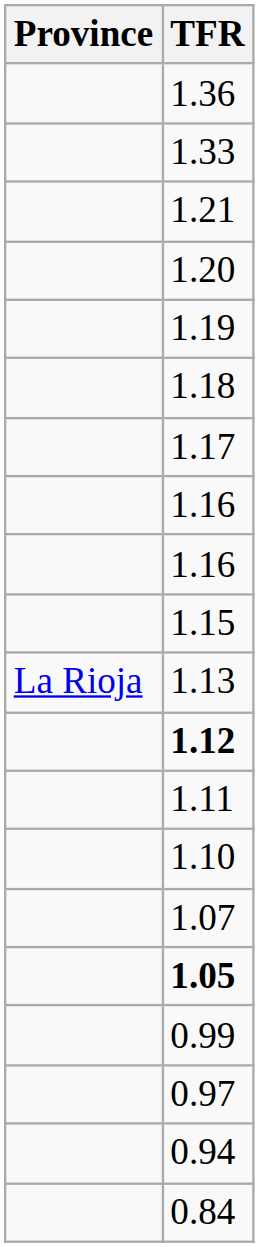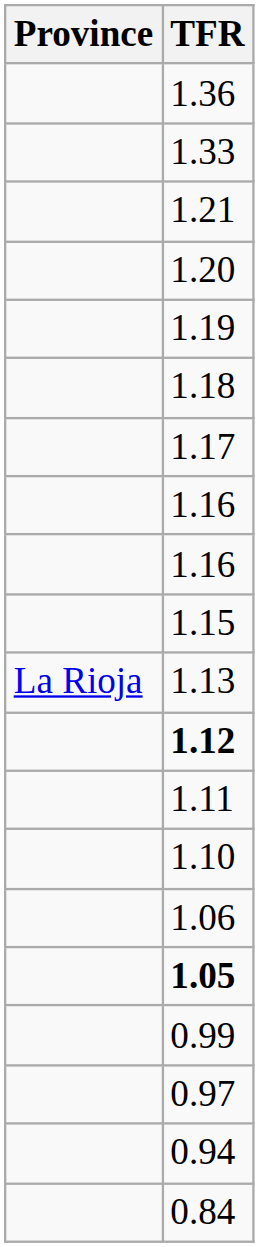(203, 916) 1.07 -> (203, 916) 1.06
